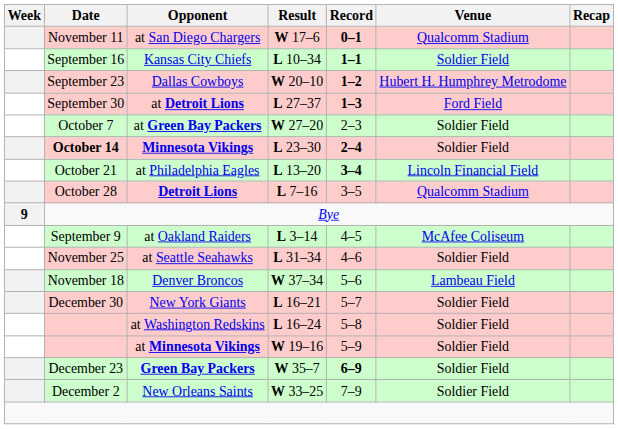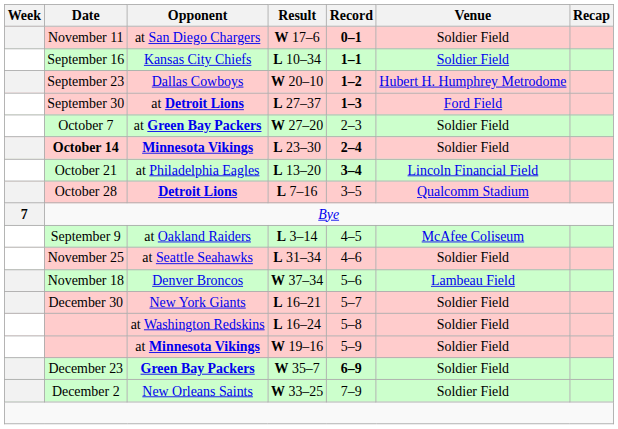(473, 37) Qualcomm Stadium -> (473, 37) Soldier Field
(24, 214) 9 -> (24, 214) 7
